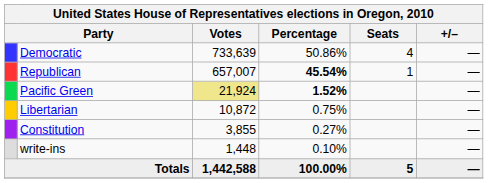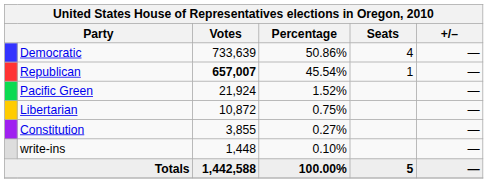(234, 72) normal -> (234, 72) bold
(326, 72) bold -> (326, 72) normal
(237, 91) khaki background -> (237, 91) no background
(330, 91) bold -> (330, 91) normal
